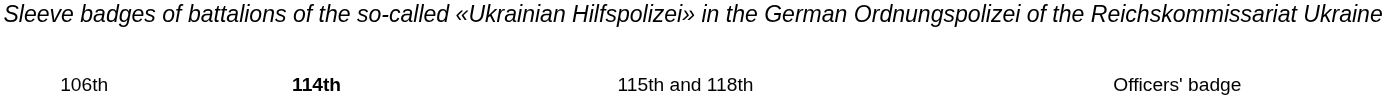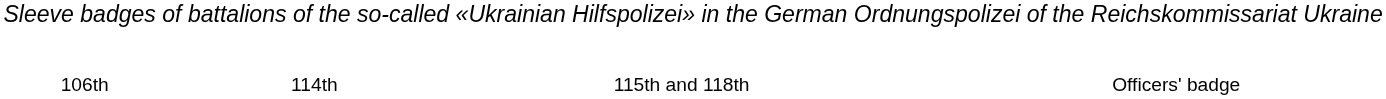(317, 83) bold -> (314, 85) normal
